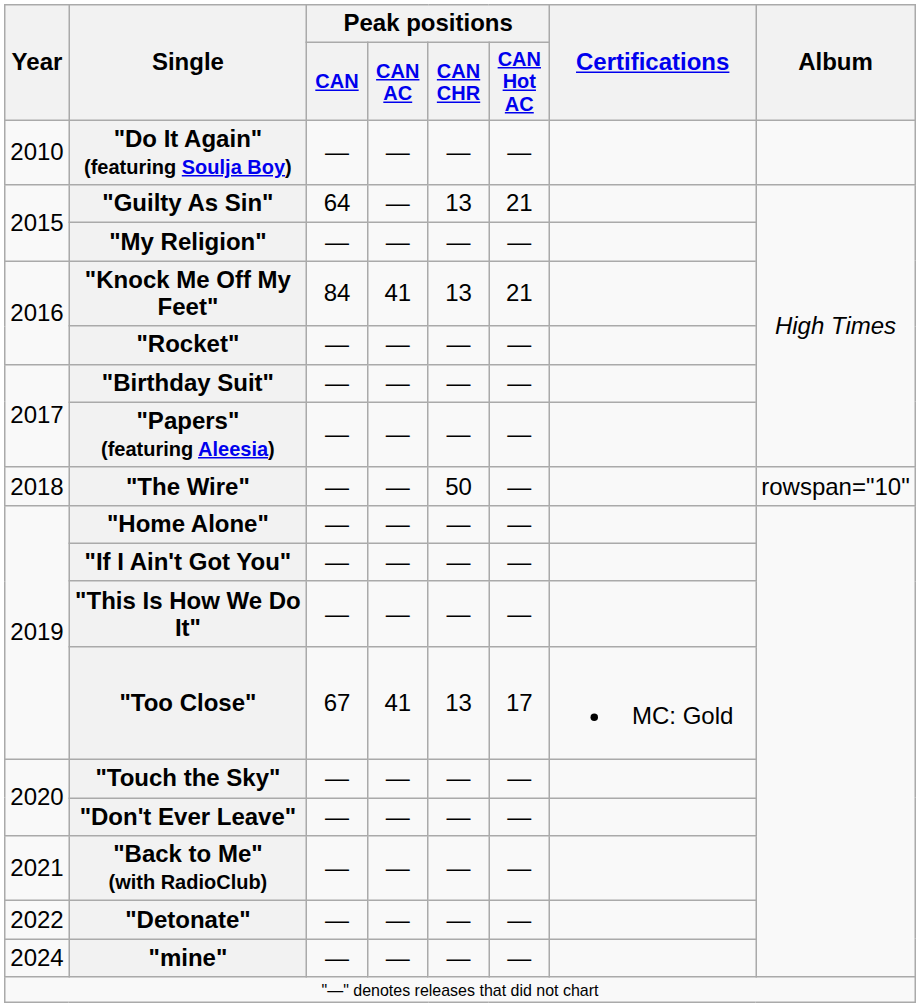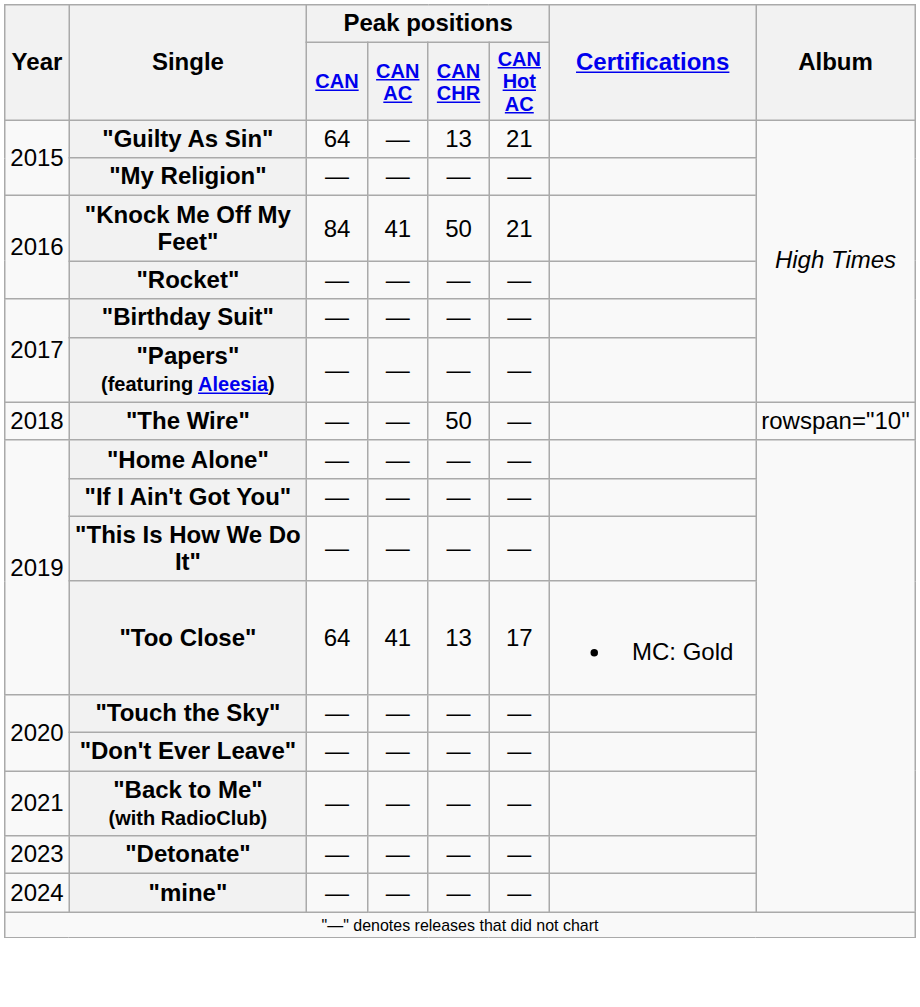- row: (188, 152)
(459, 293) 13 -> (459, 228) 50
(337, 702) 67 -> (337, 637) 64
(37, 919) 2022 -> (37, 854) 2023
